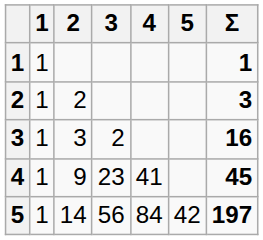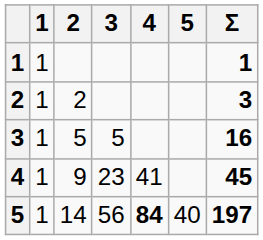(80, 138) 3 -> (80, 138) 5
(118, 138) 2 -> (118, 138) 5
(149, 215) normal -> (149, 215) bold
(187, 215) 42 -> (187, 215) 40
